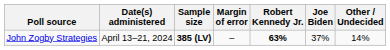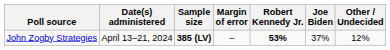(278, 38) 63% -> (278, 38) 53%
(360, 38) 14% -> (360, 38) 12%
